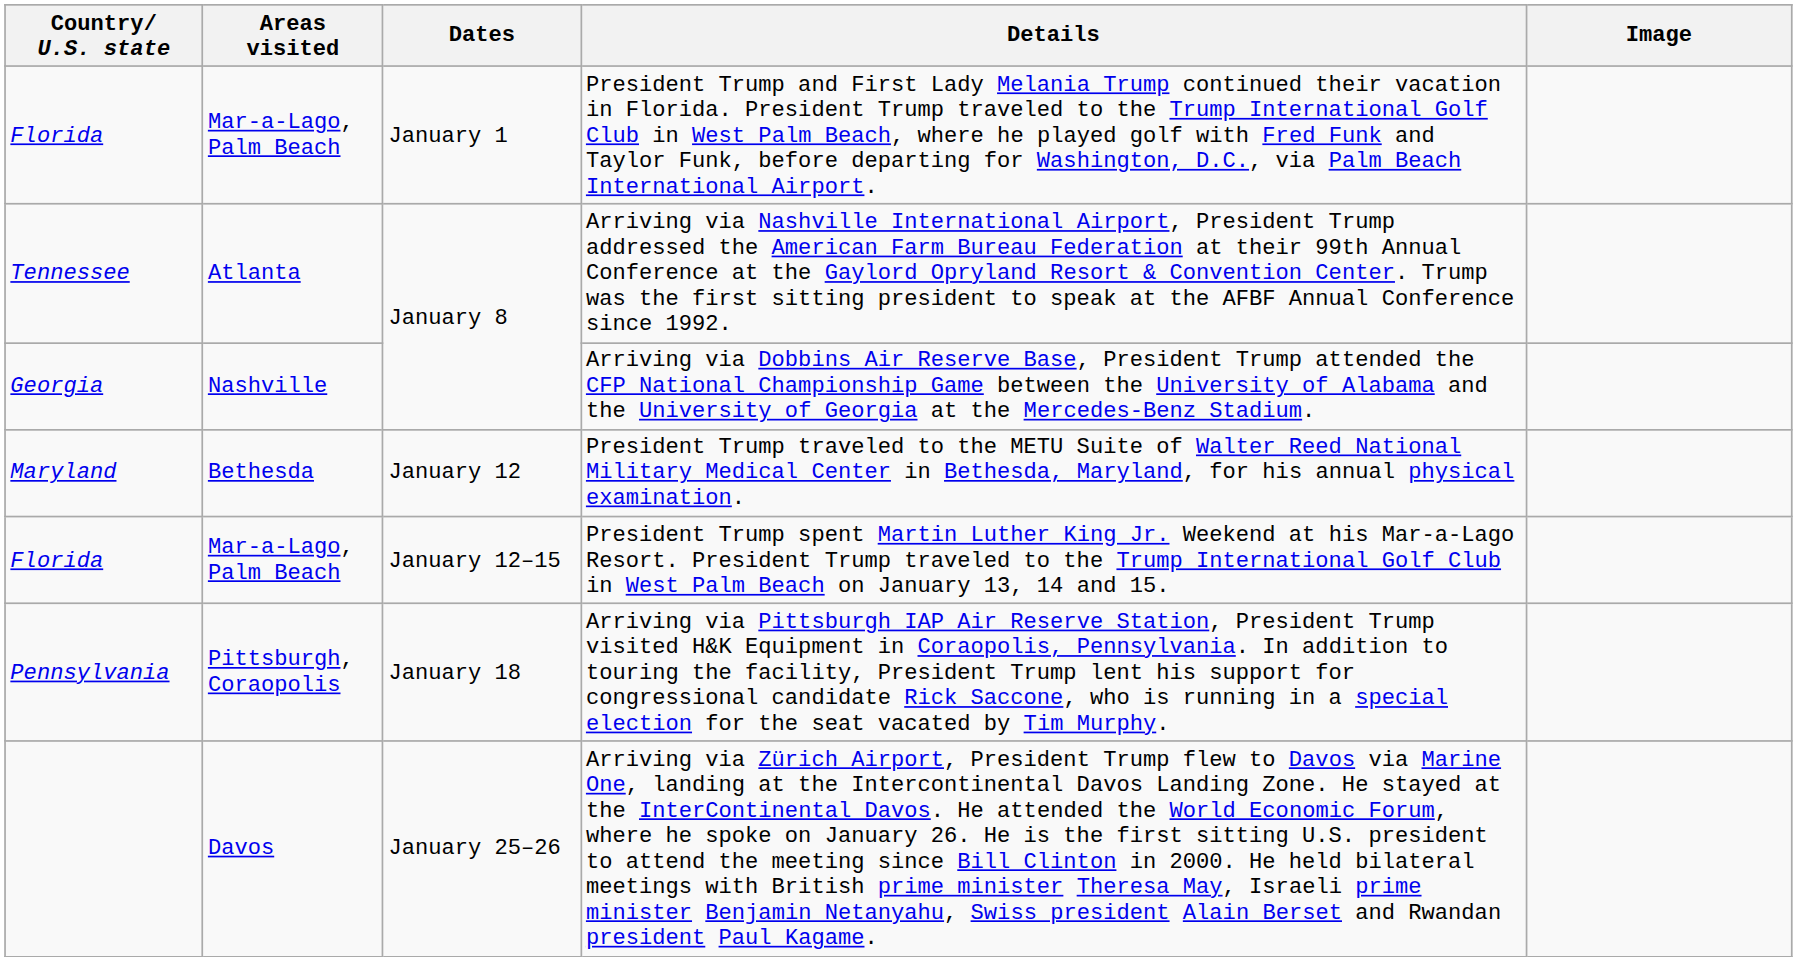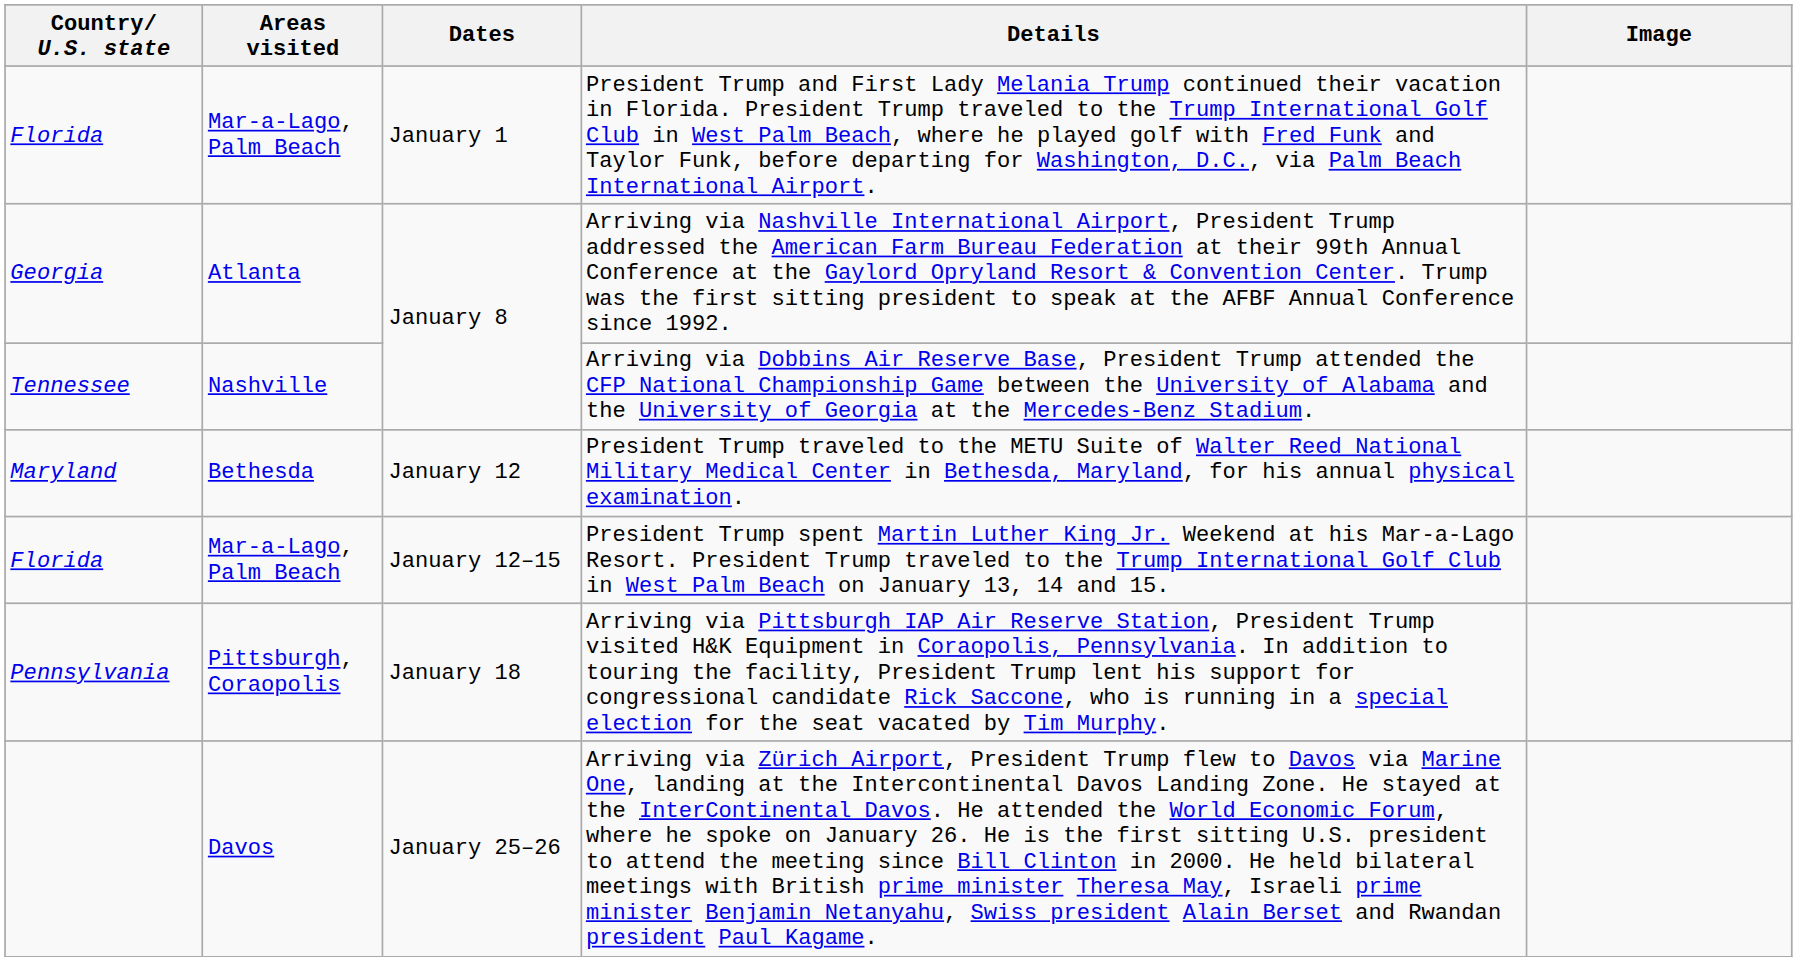(70, 273) Tennessee -> (57, 273) Georgia
(57, 386) Georgia -> (70, 386) Tennessee
